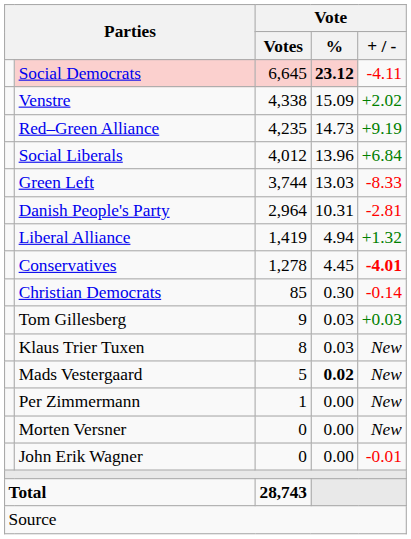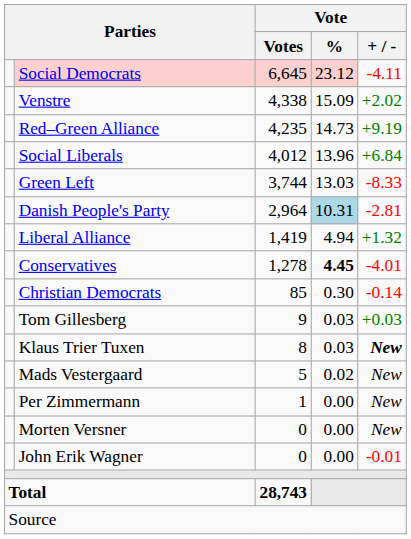(334, 73) bold -> (334, 73) normal
(334, 210) no background -> (334, 210) lightblue background
(339, 264) normal -> (339, 264) bold
(384, 264) bold -> (384, 264) normal
(386, 347) normal -> (386, 347) bold
(339, 374) bold -> (339, 374) normal
